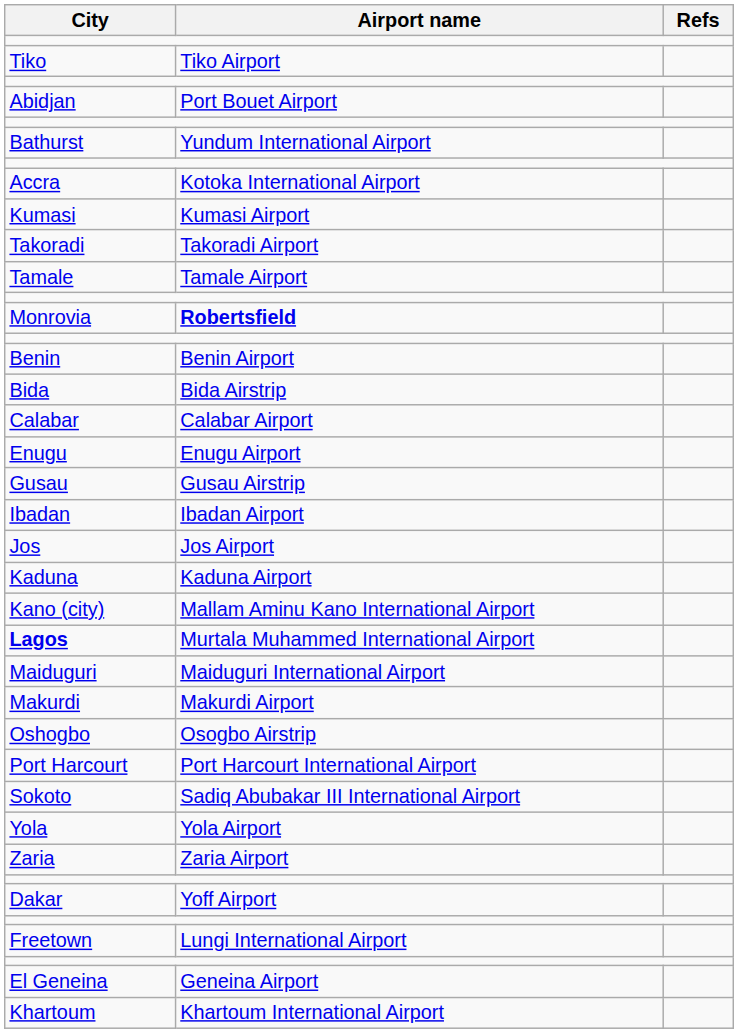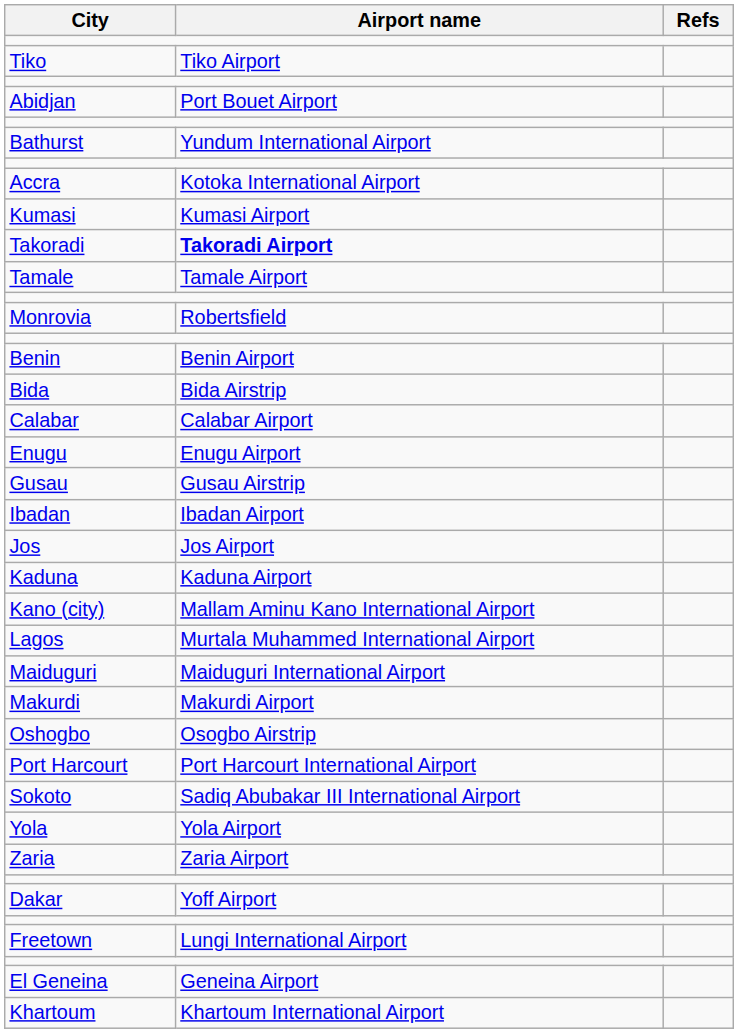(249, 245) normal -> (256, 245) bold
(238, 317) bold -> (233, 317) normal
(39, 640) bold -> (36, 640) normal
